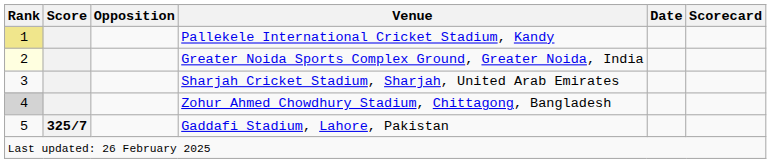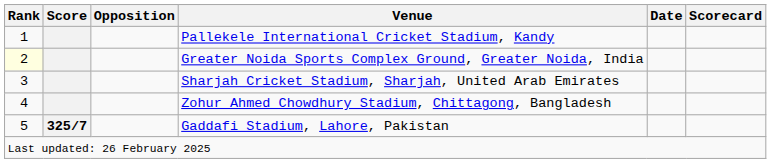(24, 38) khaki background -> (24, 38) no background
(24, 104) lightgrey background -> (24, 104) no background
